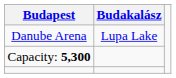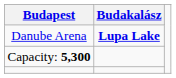(129, 35) normal -> (129, 35) bold
